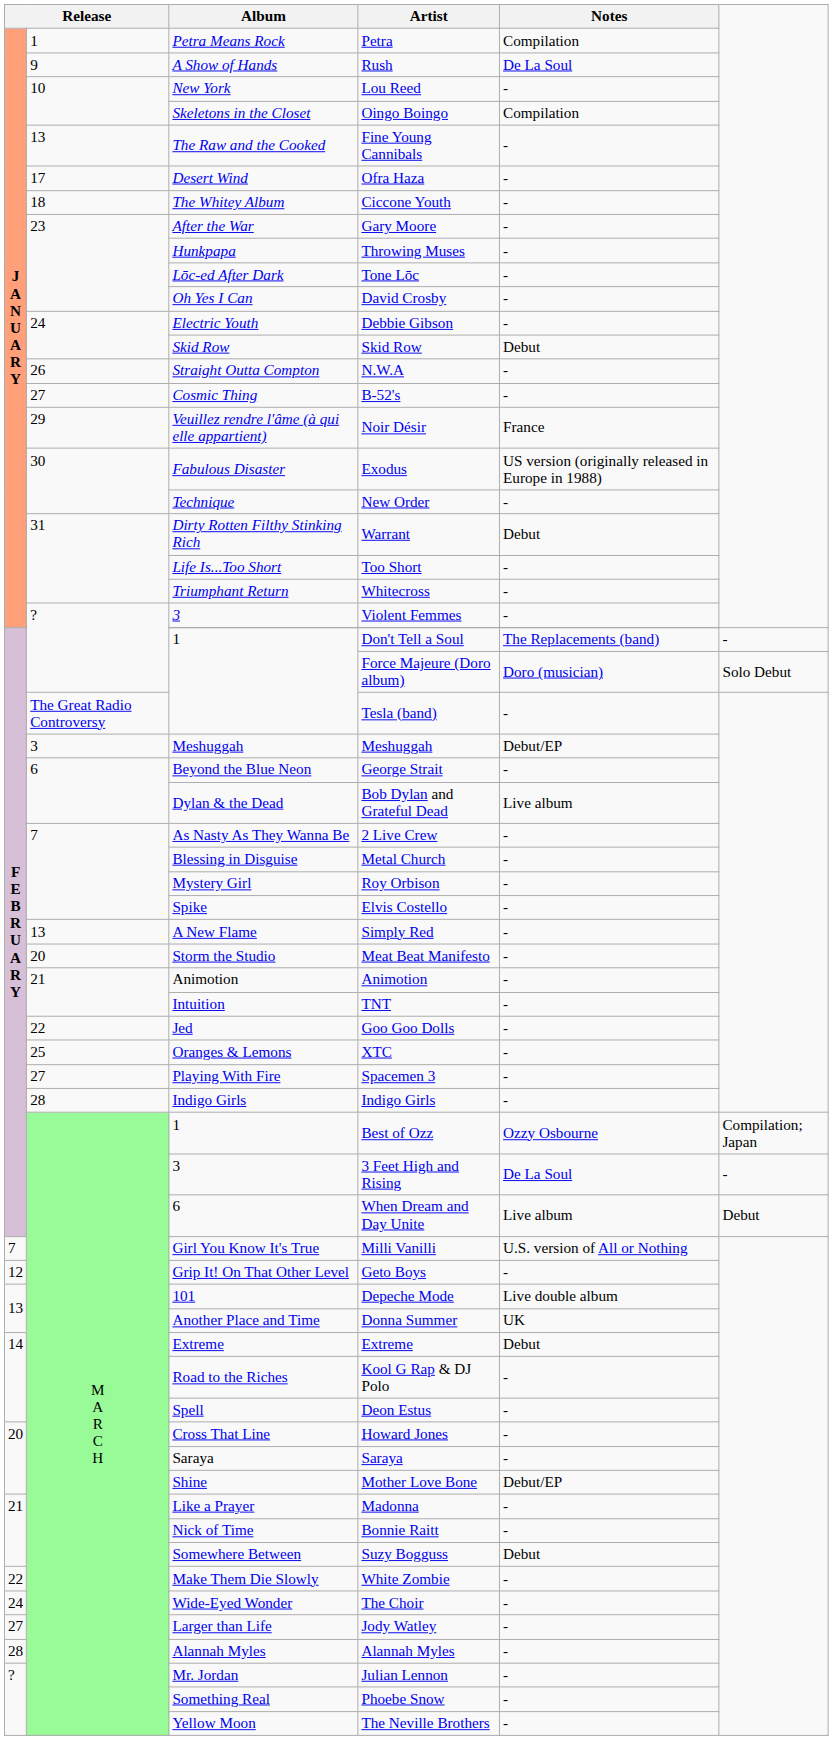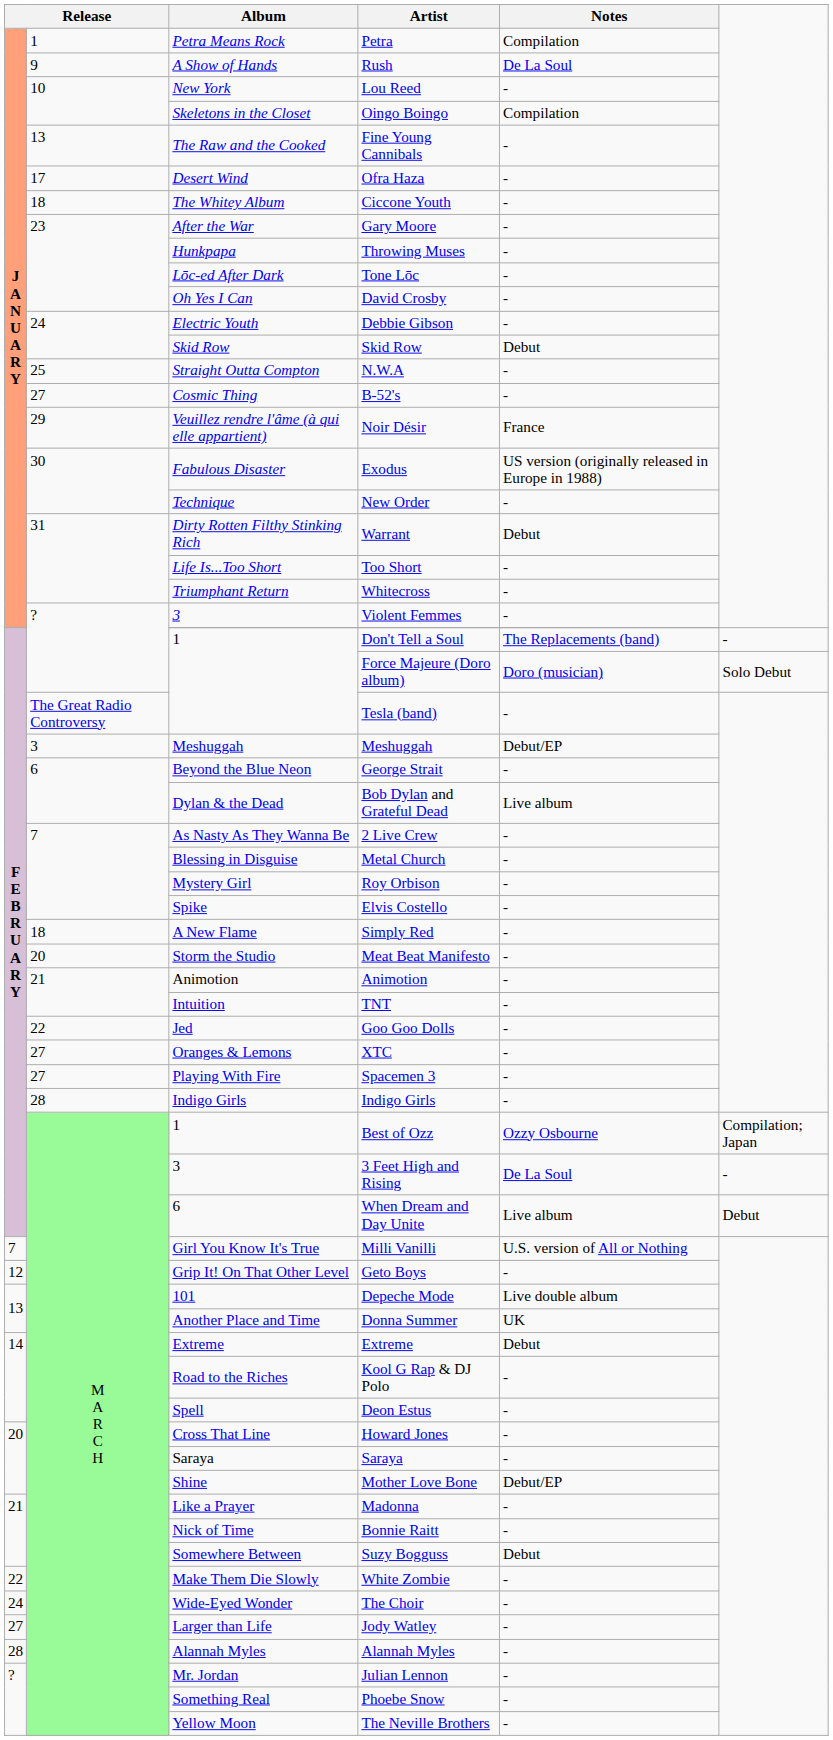(38, 371) 26 -> (38, 371) 25
(38, 931) 13 -> (38, 931) 18
(38, 1052) 25 -> (38, 1052) 27
